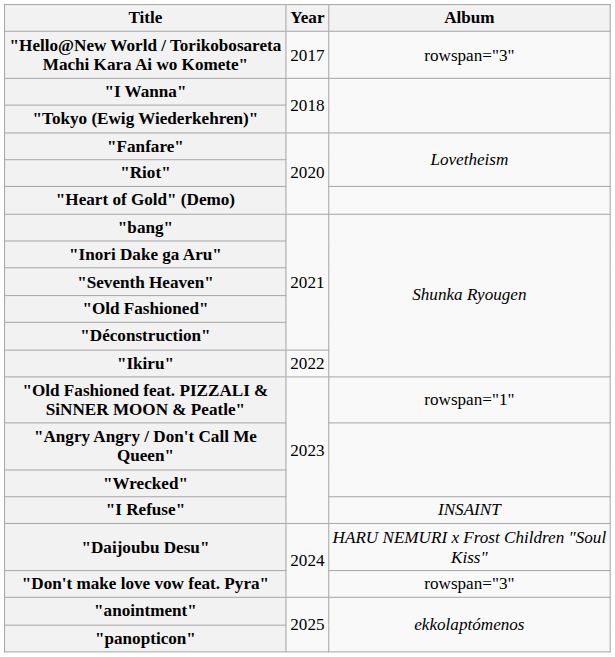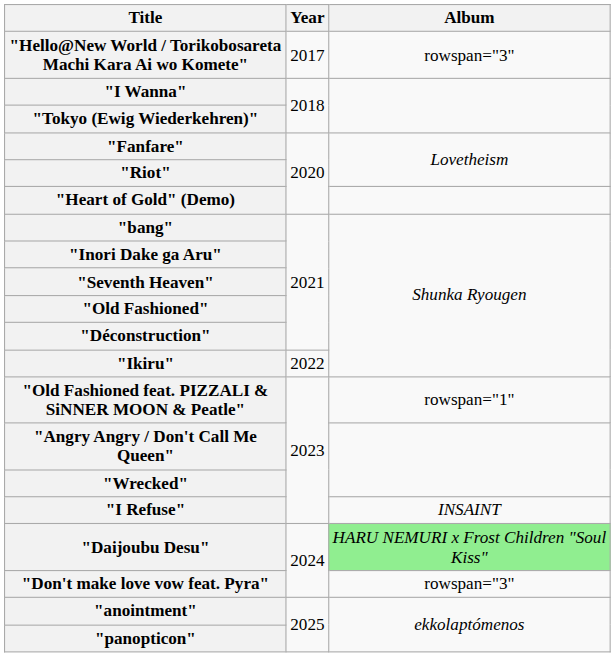(469, 547) no background -> (469, 547) lightgreen background
